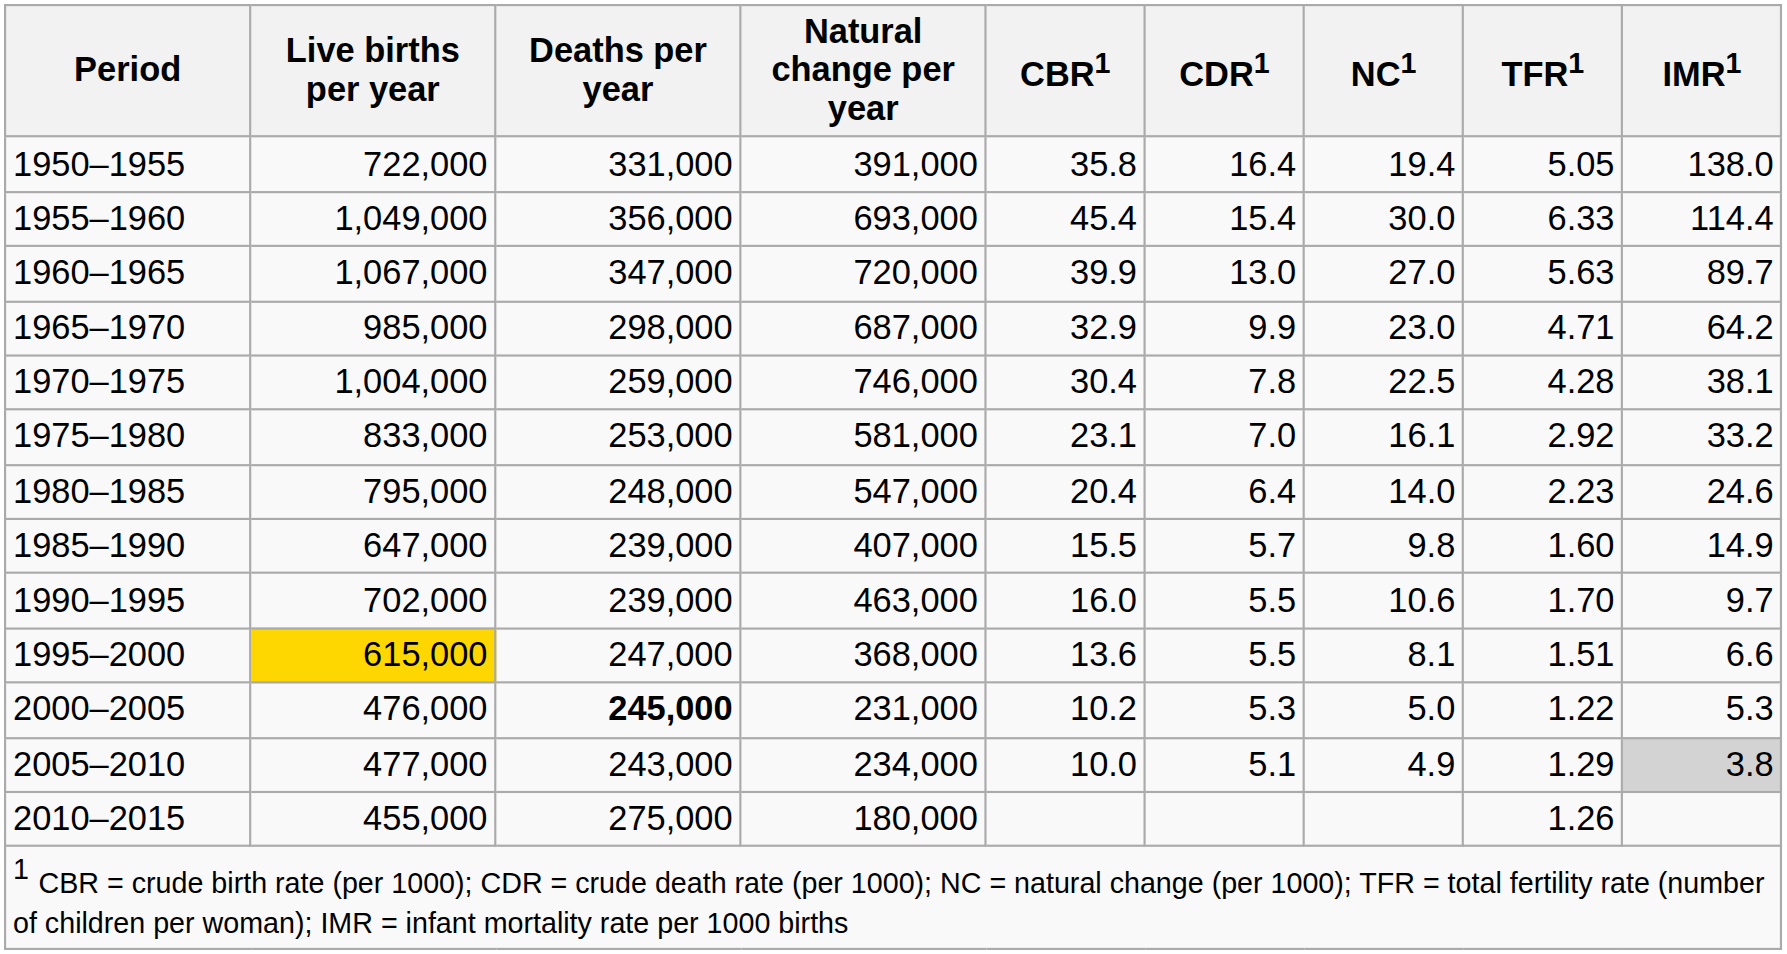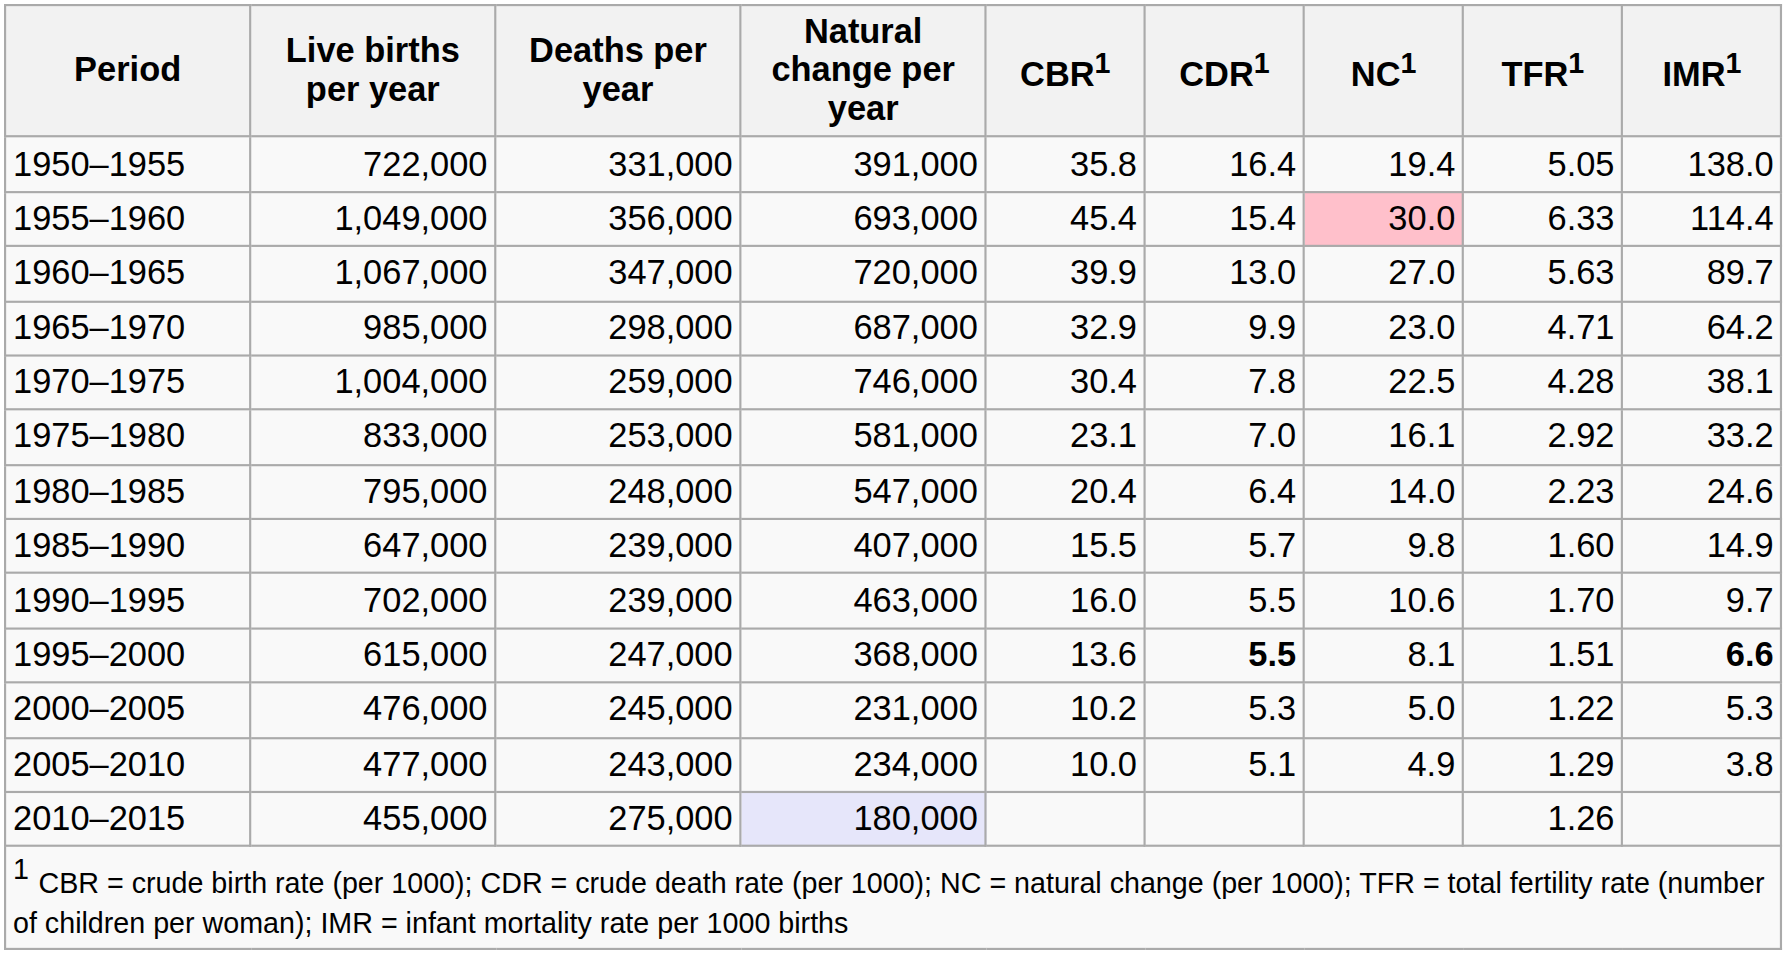(1422, 218) no background -> (1422, 218) pink background
(425, 654) gold background -> (425, 654) no background
(1272, 654) normal -> (1272, 654) bold
(1750, 654) normal -> (1750, 654) bold
(670, 709) bold -> (670, 709) normal
(1750, 763) lightgrey background -> (1750, 763) no background
(916, 818) no background -> (916, 818) lavender background
